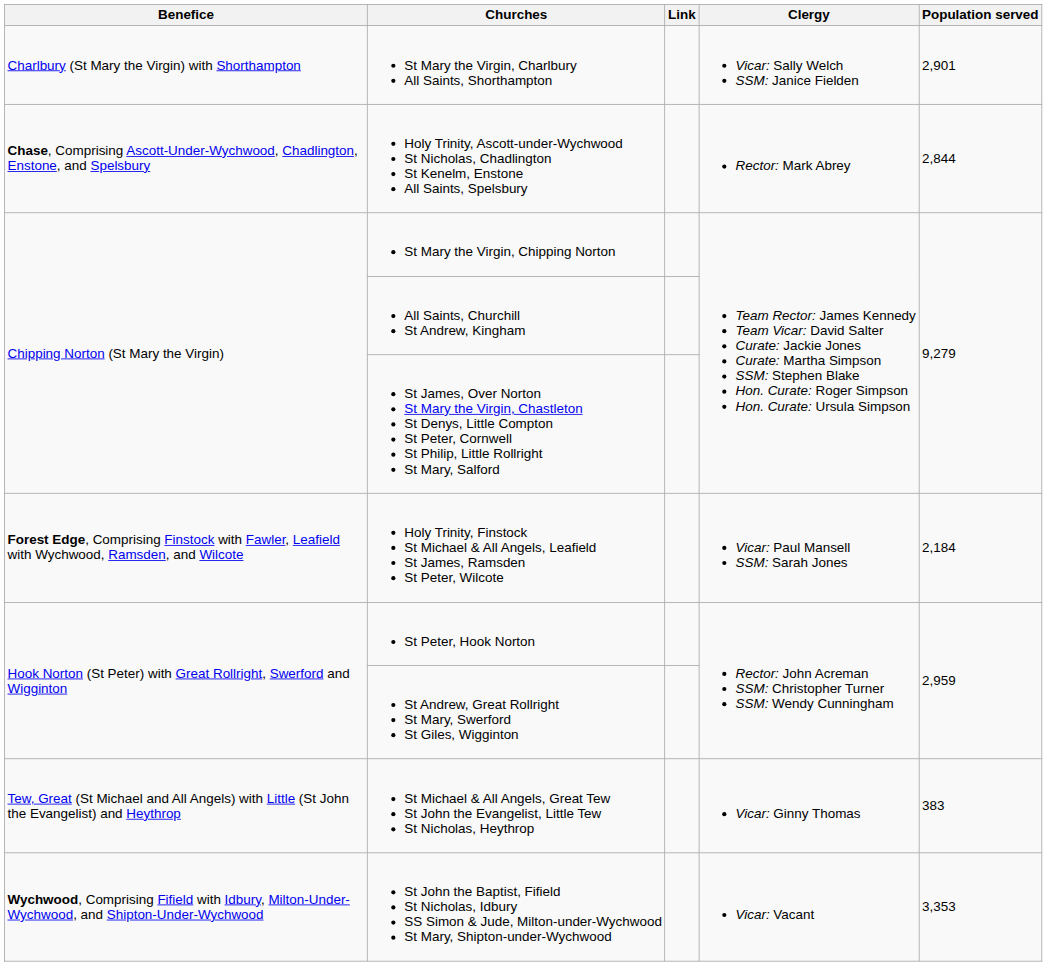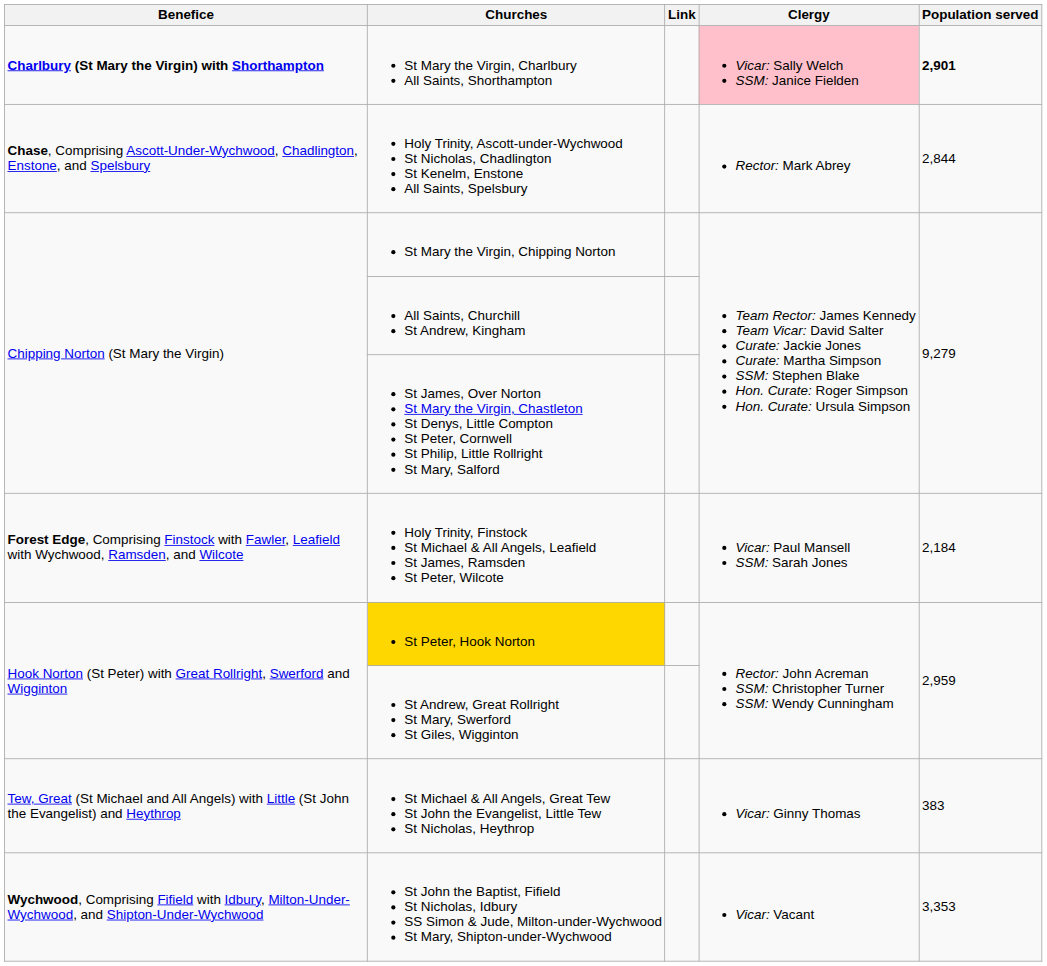(154, 65) normal -> (166, 65) bold
(809, 73) no background -> (809, 73) pink background
(939, 65) normal -> (939, 65) bold
(516, 641) no background -> (516, 641) gold background
